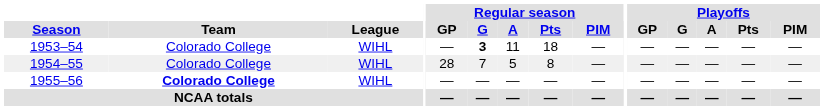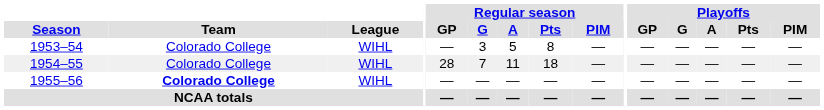(483, 46) bold -> (483, 46) normal
(513, 46) 11 -> (513, 46) 5
(551, 46) 18 -> (551, 46) 8
(513, 63) 5 -> (513, 63) 11
(551, 63) 8 -> (551, 63) 18
